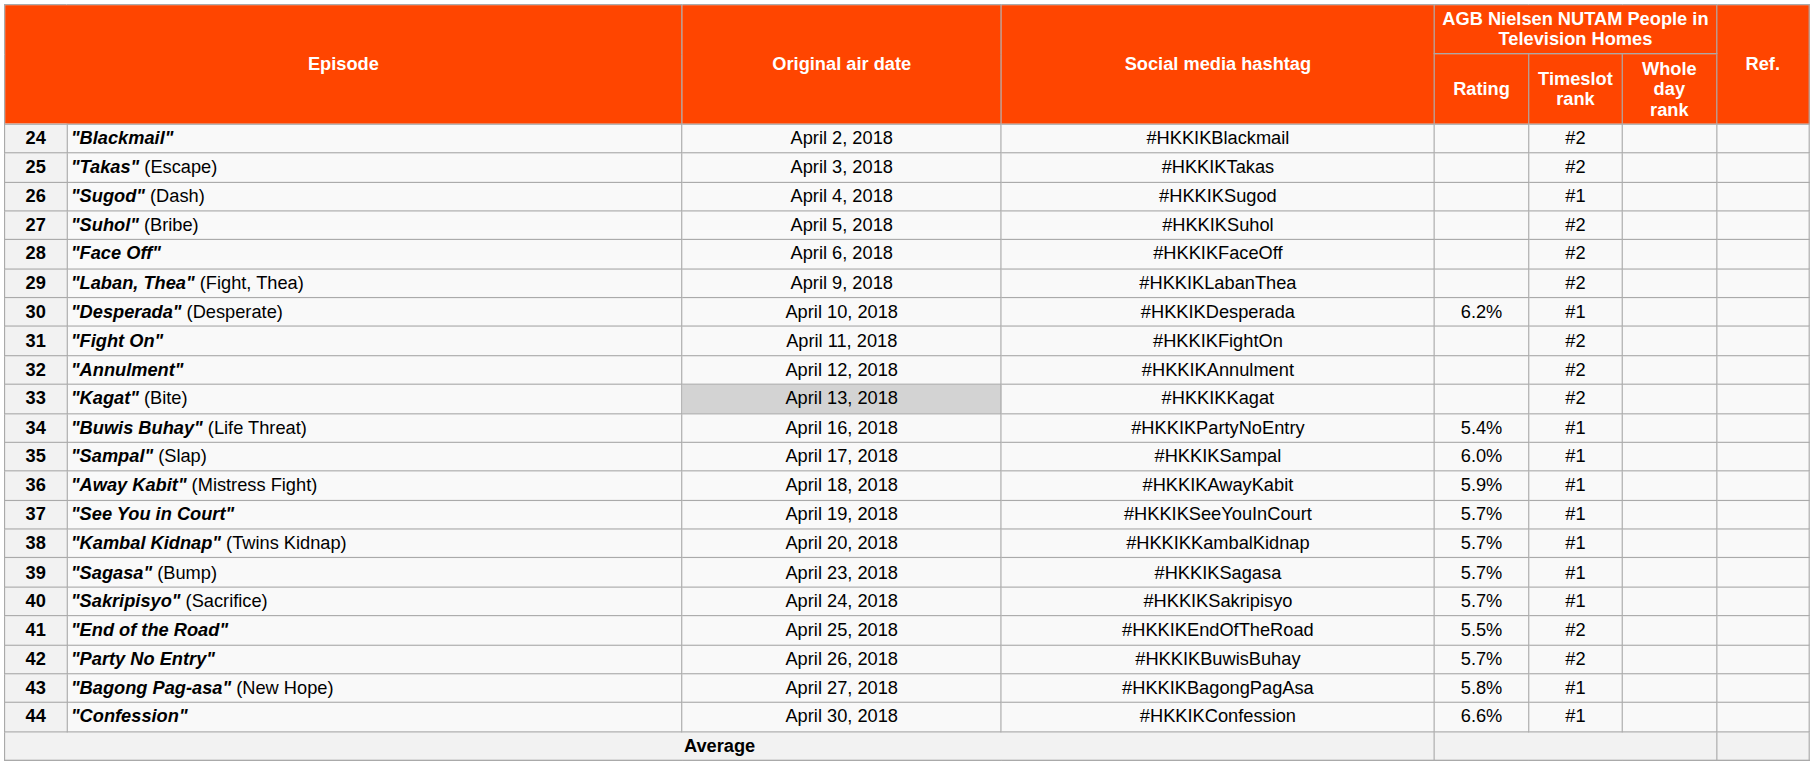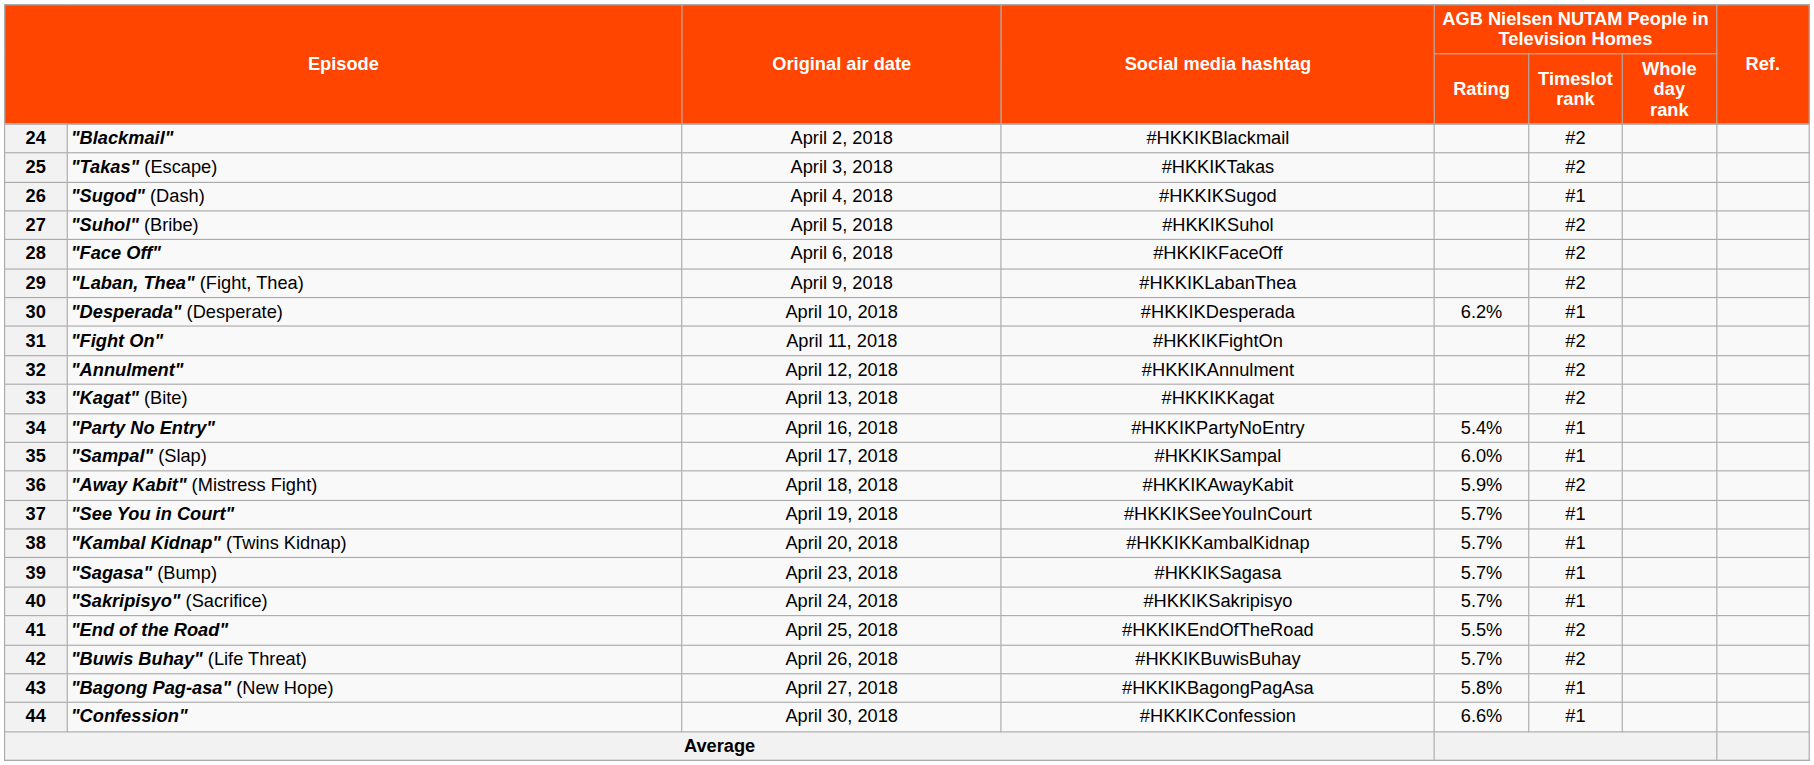(842, 398) lightgrey background -> (842, 398) no background
(189, 427) "Buwis Buhay" (Life Threat) -> (143, 427) "Party No Entry"
(1575, 485) #1 -> (1575, 485) #2
(143, 659) "Party No Entry" -> (189, 659) "Buwis Buhay" (Life Threat)
